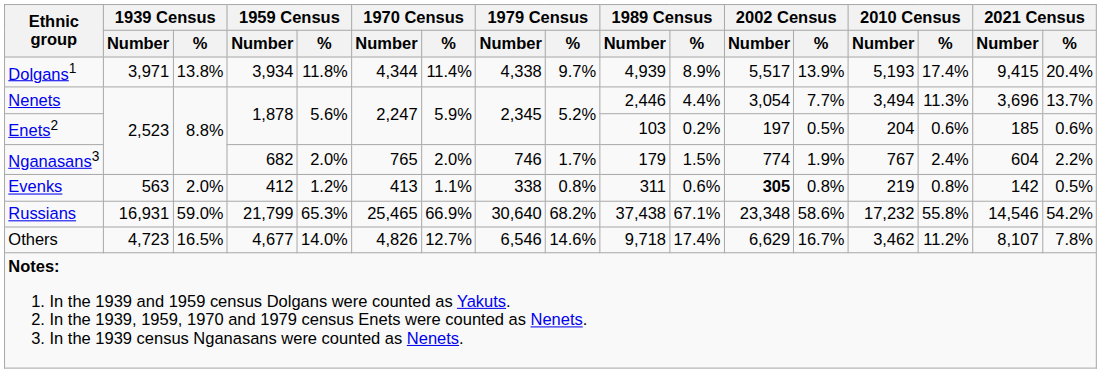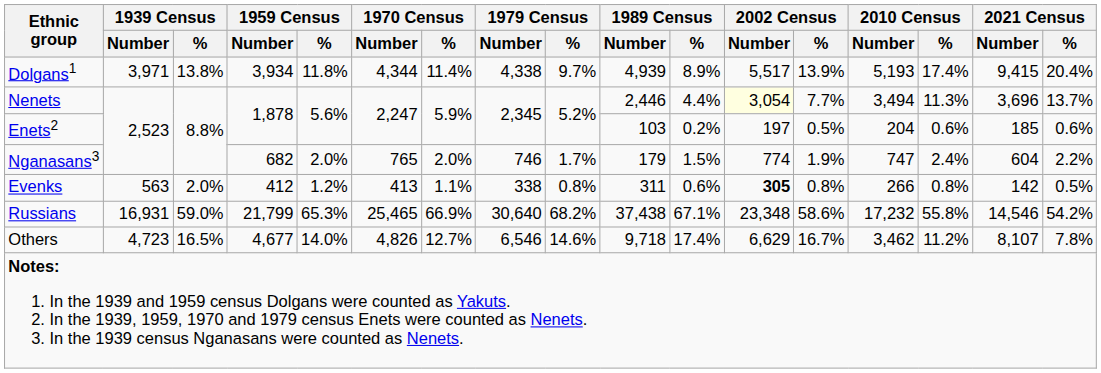(770, 100) no background -> (770, 100) lightyellow background
(901, 159) 767 -> (901, 159) 747
(901, 187) 219 -> (901, 187) 266
